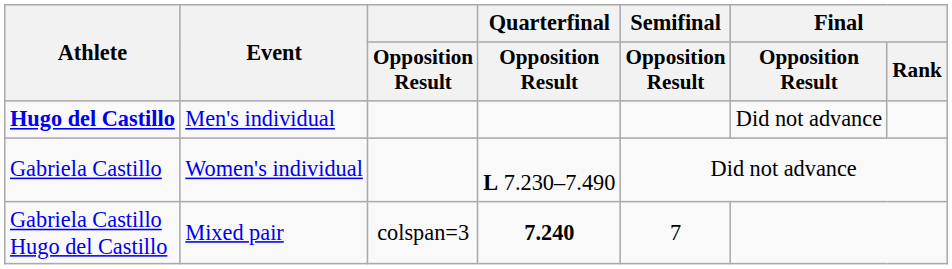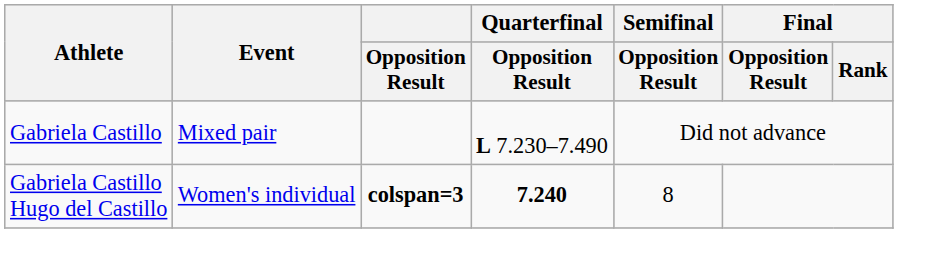- row: (92, 119)
(274, 169) Women's individual -> (227, 132) Mixed pair
(235, 232) Mixed pair -> (267, 196) Women's individual
(423, 232) normal -> (416, 196) bold
(676, 232) 7 -> (668, 196) 8
